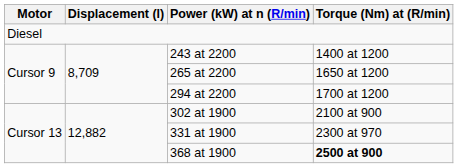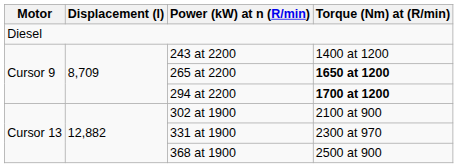(352, 73) normal -> (353, 73) bold
(352, 93) normal -> (353, 93) bold
(349, 152) bold -> (349, 152) normal
